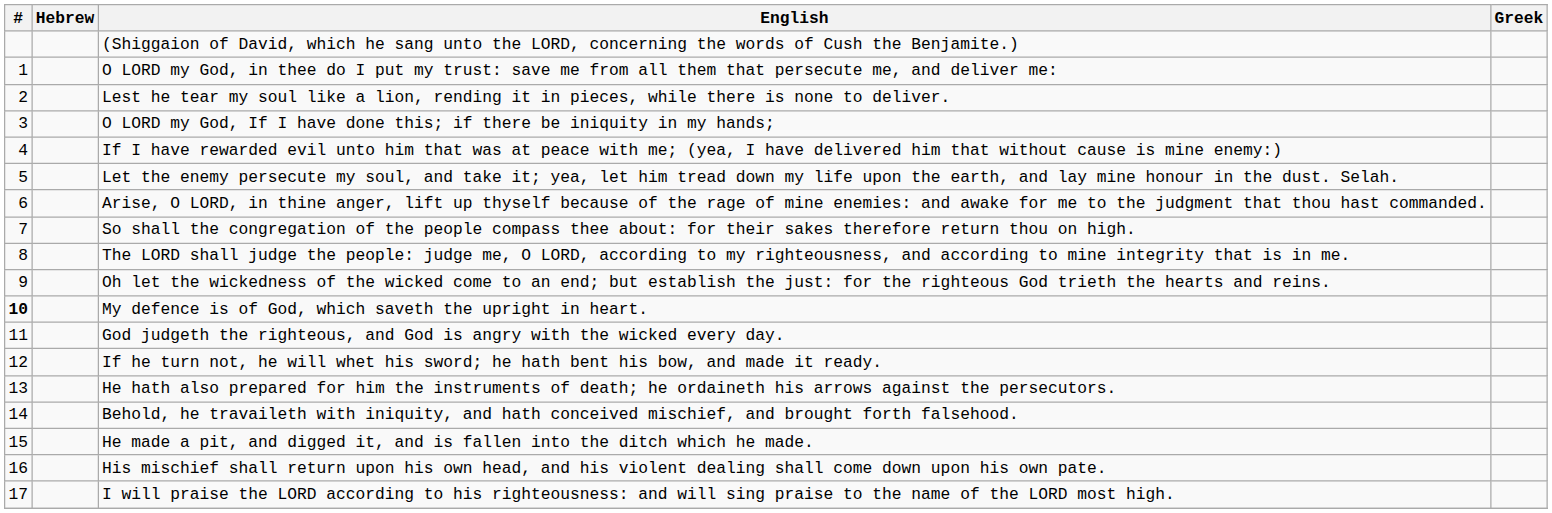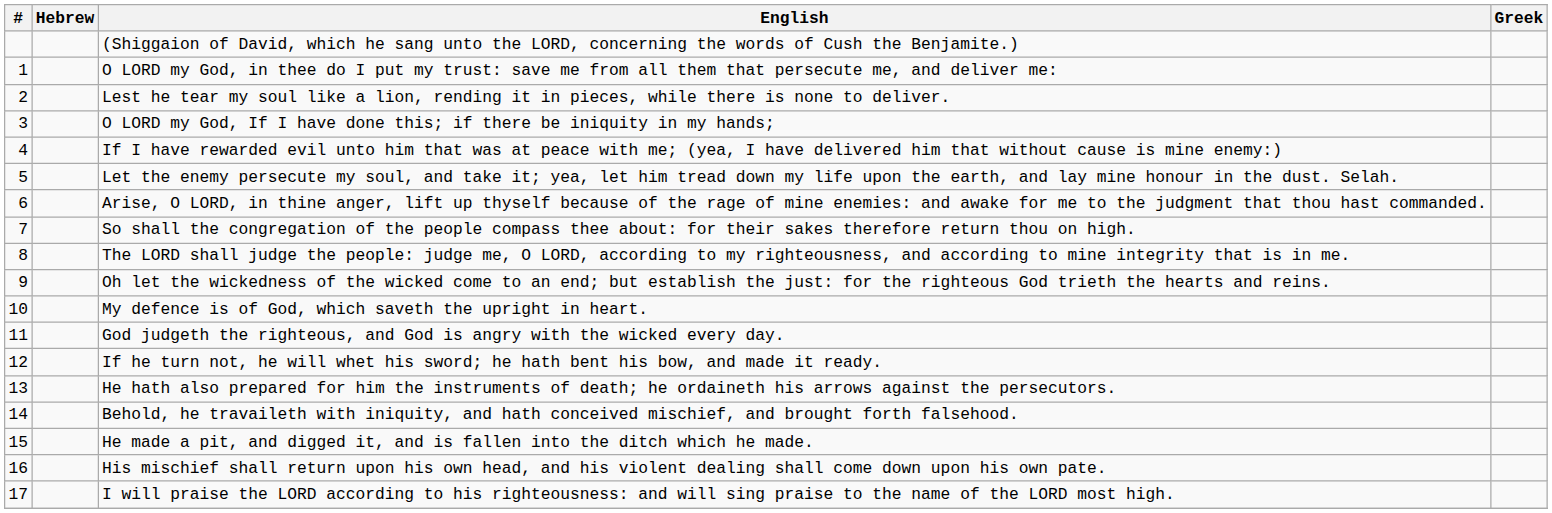(18, 309) bold -> (18, 309) normal
